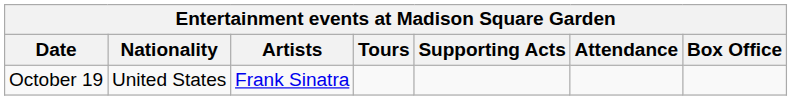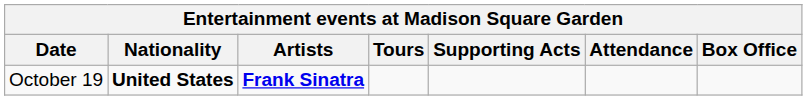(169, 79) normal -> (173, 79) bold
(292, 79) normal -> (303, 79) bold
